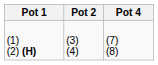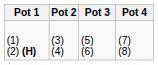+ column: (97, 12)
